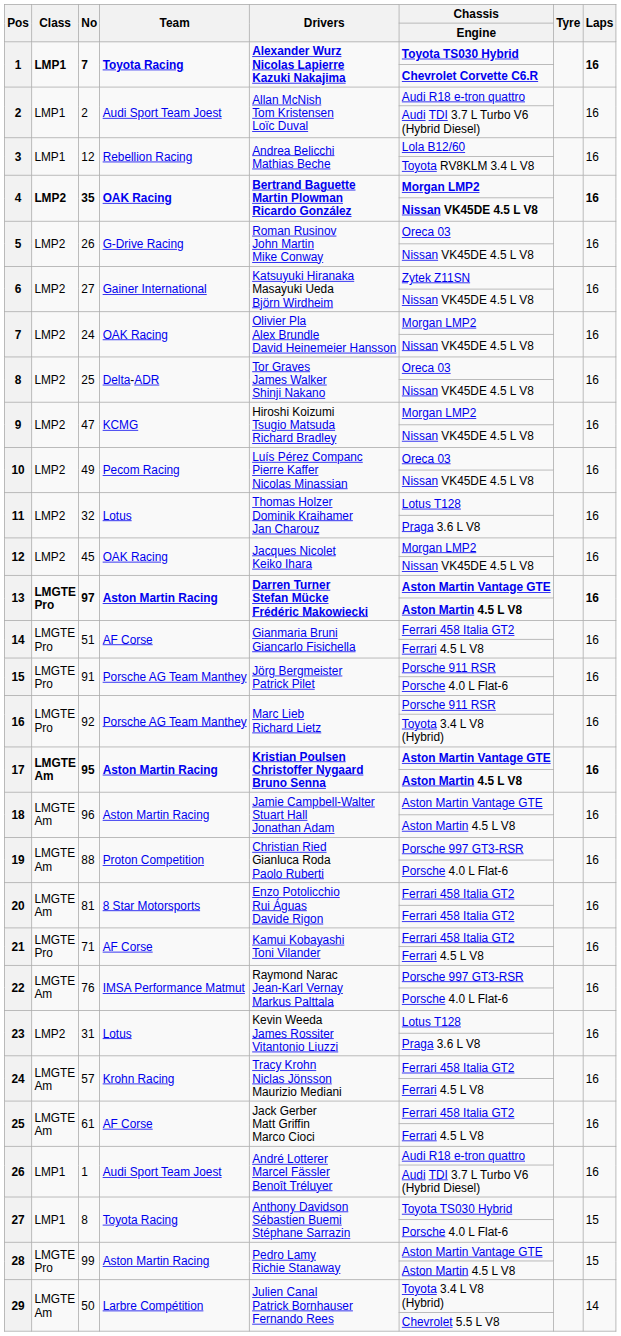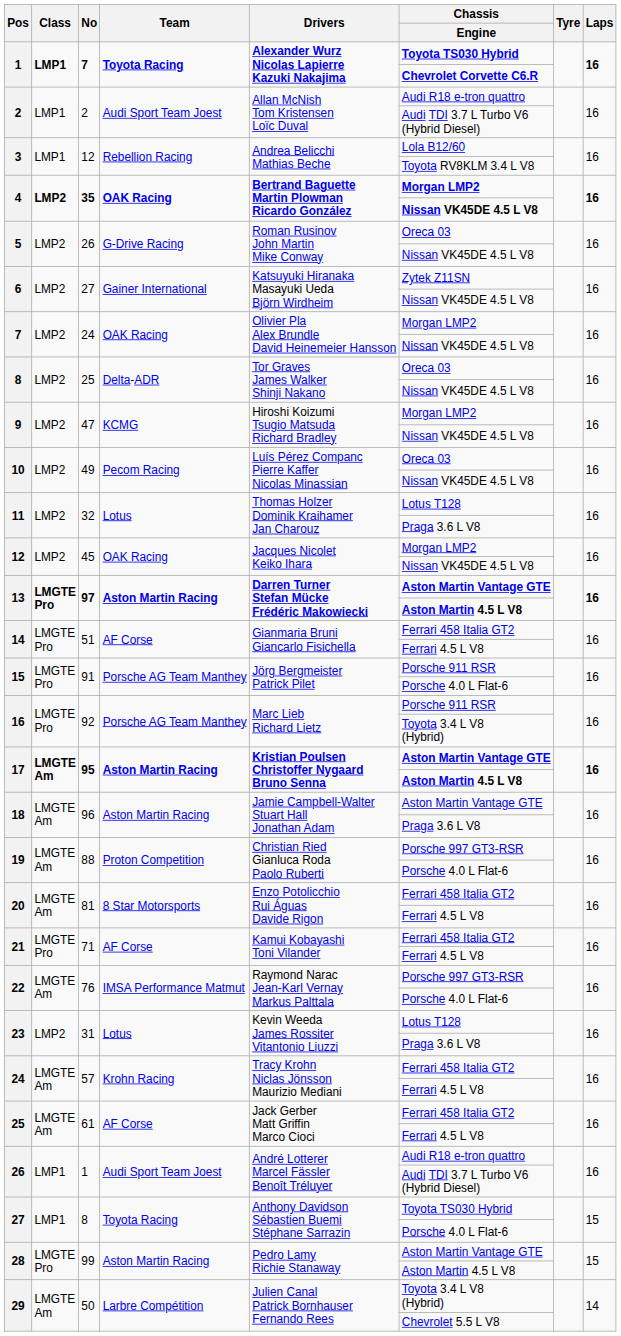(459, 826) Aston Martin 4.5 L V8 -> (441, 826) Praga 3.6 L V8
(458, 917) Ferrari 458 Italia GT2 -> (443, 917) Ferrari 4.5 L V8
